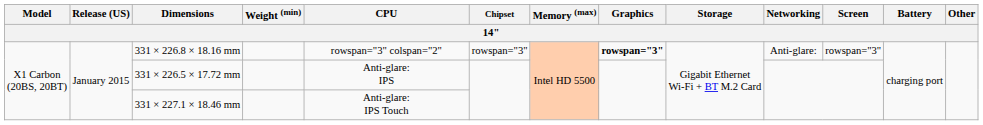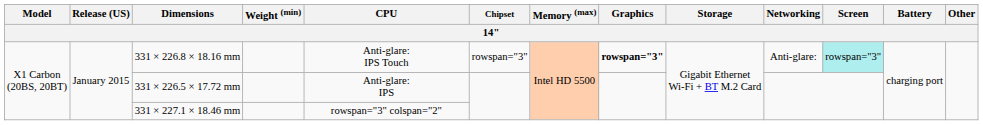(386, 50) rowspan="3" colspan="2" -> (386, 57) Anti-glare: IPS Touch
(853, 50) no background -> (853, 57) paleturquoise background
(386, 104) Anti-glare: IPS Touch -> (386, 110) rowspan="3" colspan="2"
